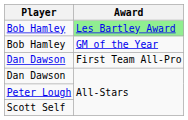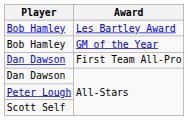(126, 28) lightgreen background -> (126, 28) no background
